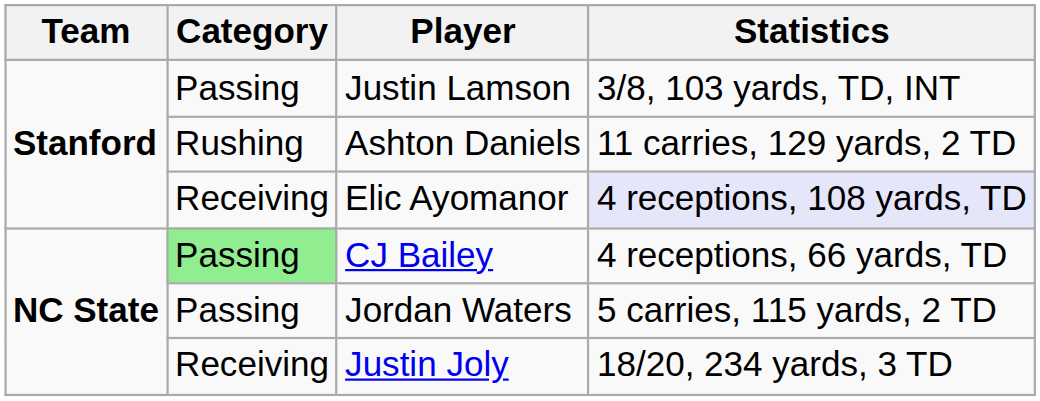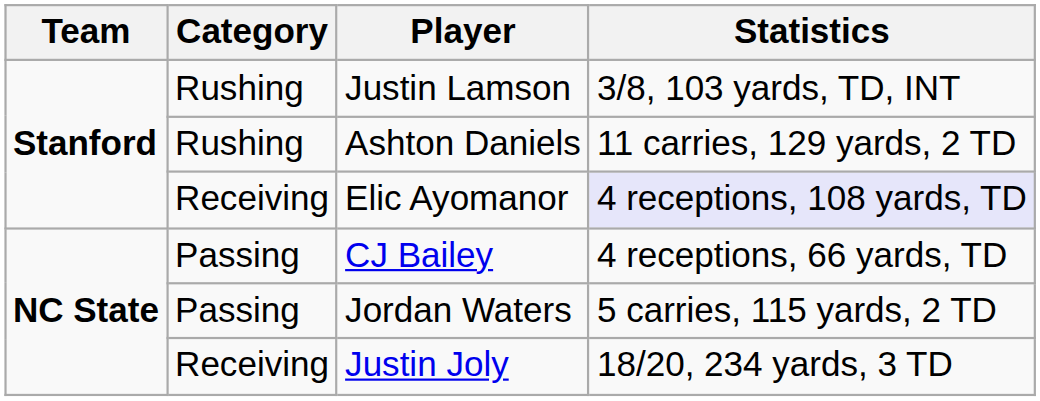(237, 87) Passing -> (239, 87) Rushing
(237, 254) lightgreen background -> (237, 254) no background
